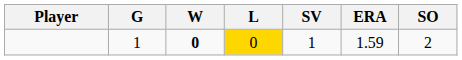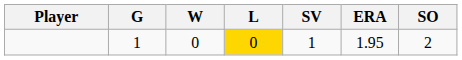(195, 42) bold -> (195, 42) normal
(370, 42) 1.59 -> (370, 42) 1.95
